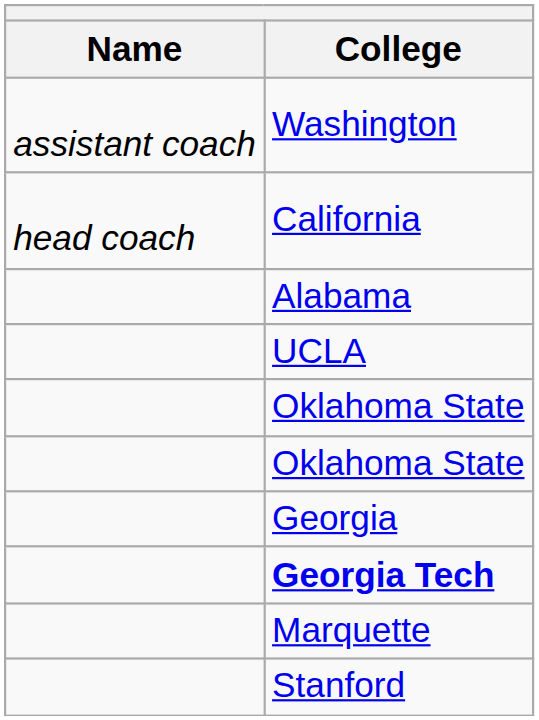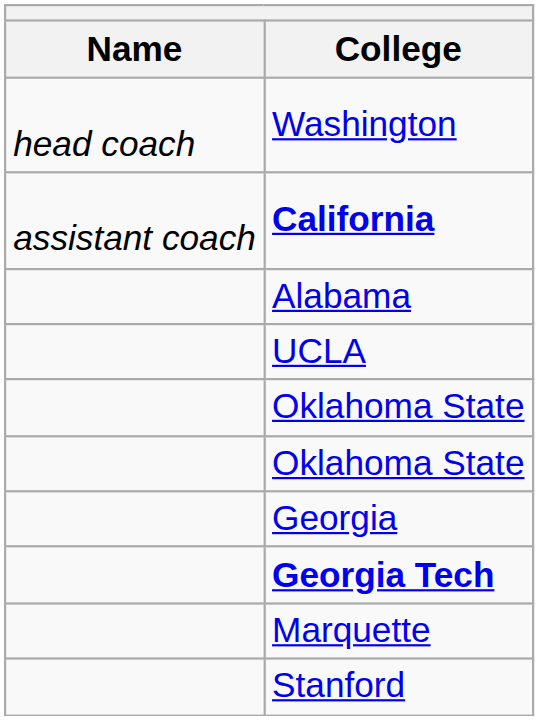(135, 144) assistant coach -> (104, 144) head coach
(104, 239) head coach -> (135, 239) assistant coach
(346, 219) normal -> (353, 219) bold
